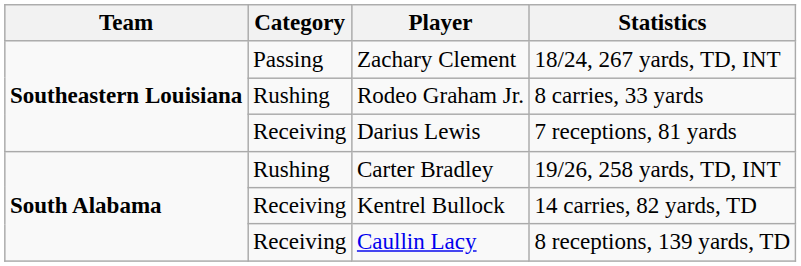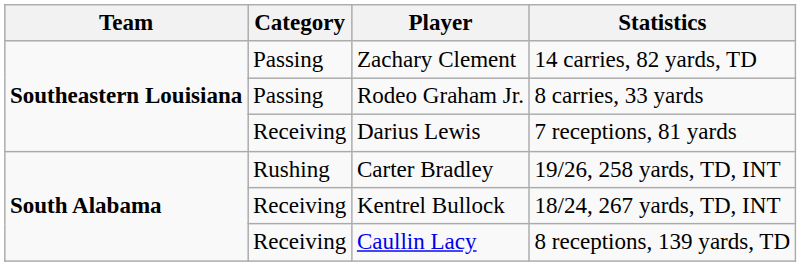(658, 59) 18/24, 267 yards, TD, INT -> (646, 59) 14 carries, 82 yards, TD
(291, 95) Rushing -> (288, 95) Passing
(646, 205) 14 carries, 82 yards, TD -> (658, 205) 18/24, 267 yards, TD, INT
